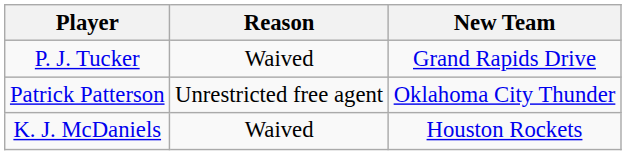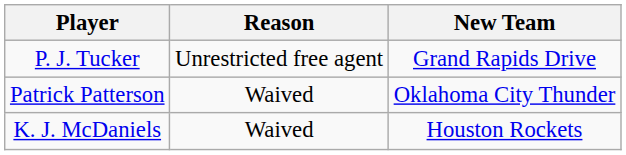(279, 58) Waived -> (279, 58) Unrestricted free agent
(279, 94) Unrestricted free agent -> (279, 94) Waived
